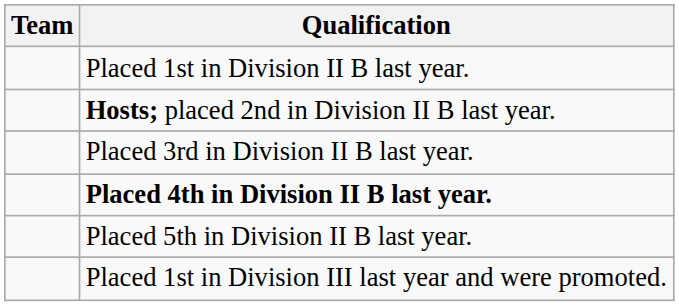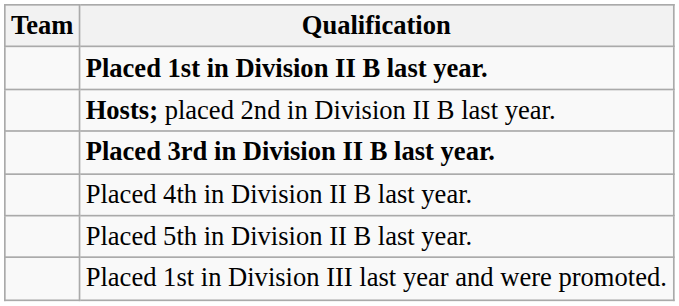(277, 67) normal -> (287, 67) bold
(280, 151) normal -> (290, 151) bold
(289, 194) bold -> (279, 194) normal
